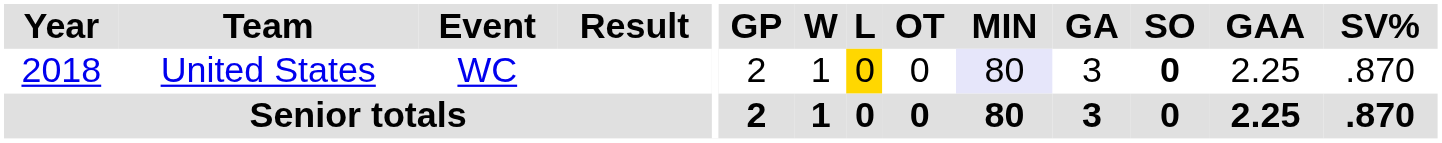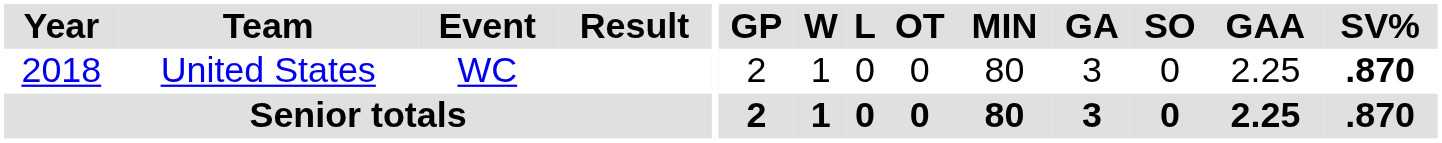(865, 70) gold background -> (865, 70) no background
(1004, 70) lavender background -> (1004, 70) no background
(1170, 70) bold -> (1170, 70) normal
(1380, 70) normal -> (1380, 70) bold
